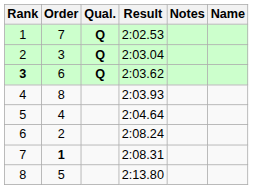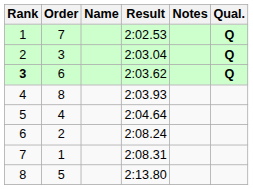columns swapped: (228, 14) <-> (100, 14)
(61, 154) bold -> (61, 154) normal
